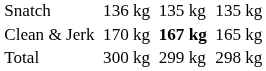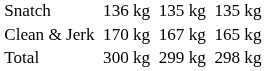(183, 34) bold -> (182, 34) normal
